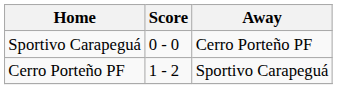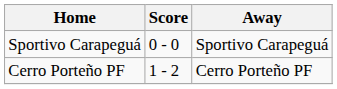(254, 44) Cerro Porteño PF -> (262, 44) Sportivo Carapeguá
(262, 70) Sportivo Carapeguá -> (254, 70) Cerro Porteño PF
